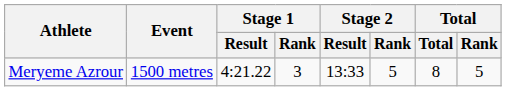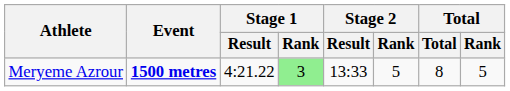(172, 72) normal -> (174, 72) bold
(297, 72) no background -> (301, 72) lightgreen background
